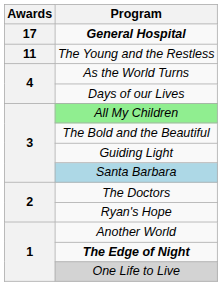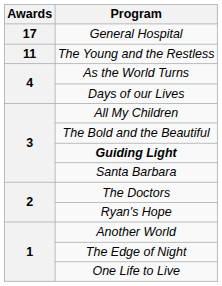(136, 34) bold -> (136, 34) normal
(136, 113) lightgreen background -> (136, 113) no background
(136, 152) normal -> (136, 152) bold
(136, 172) lightblue background -> (136, 172) no background
(136, 251) bold -> (136, 251) normal
(136, 271) lightgrey background -> (136, 271) no background
